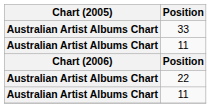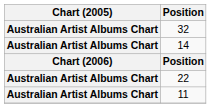(183, 29) 33 -> (183, 29) 32
(183, 45) 11 -> (183, 45) 14
